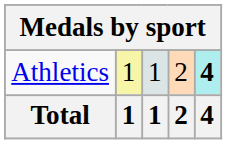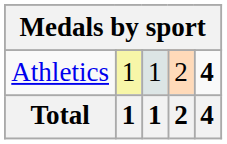(207, 71) paleturquoise background -> (207, 71) no background
